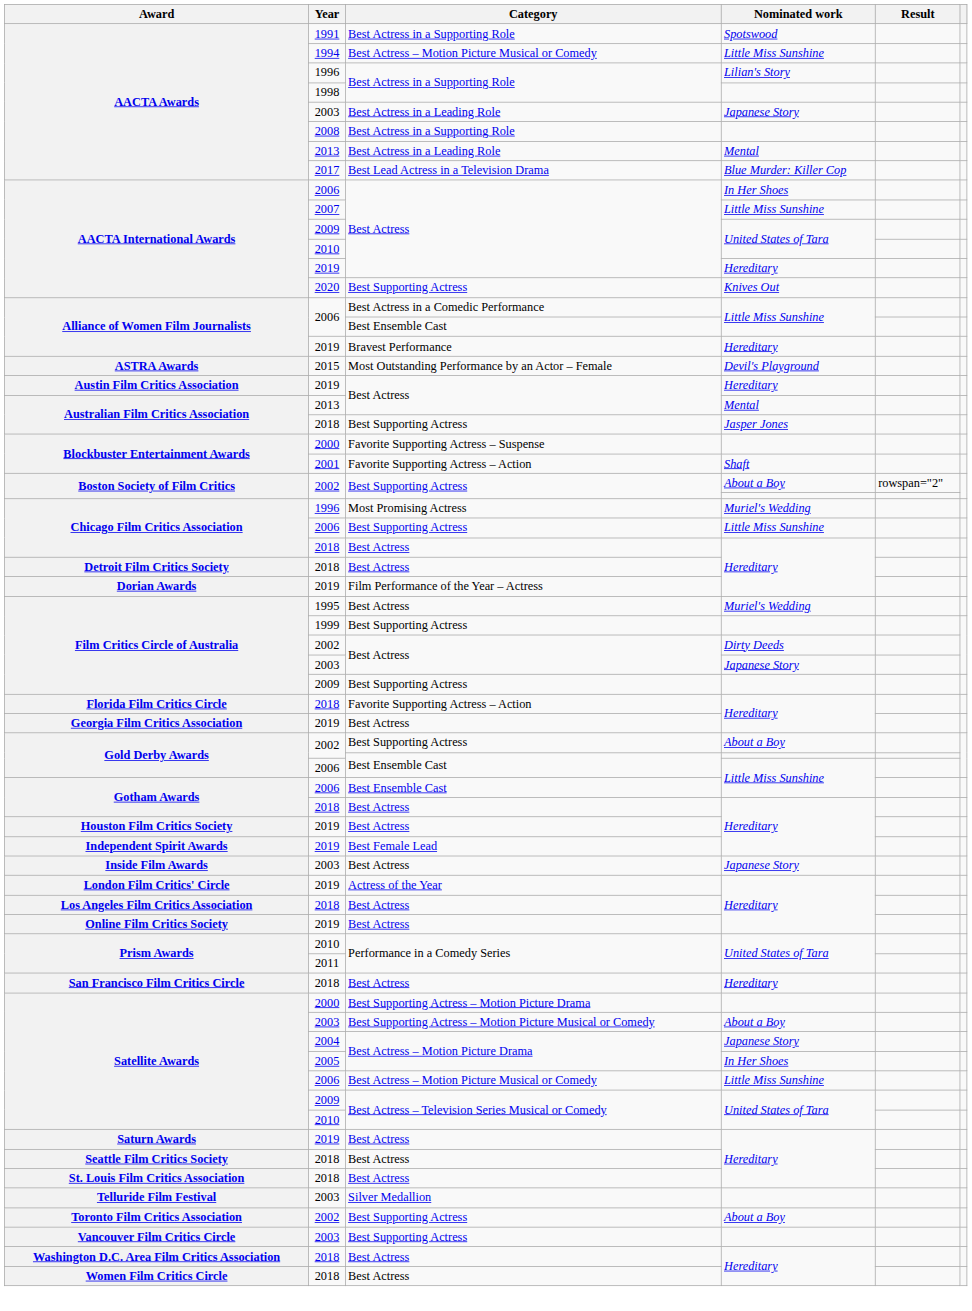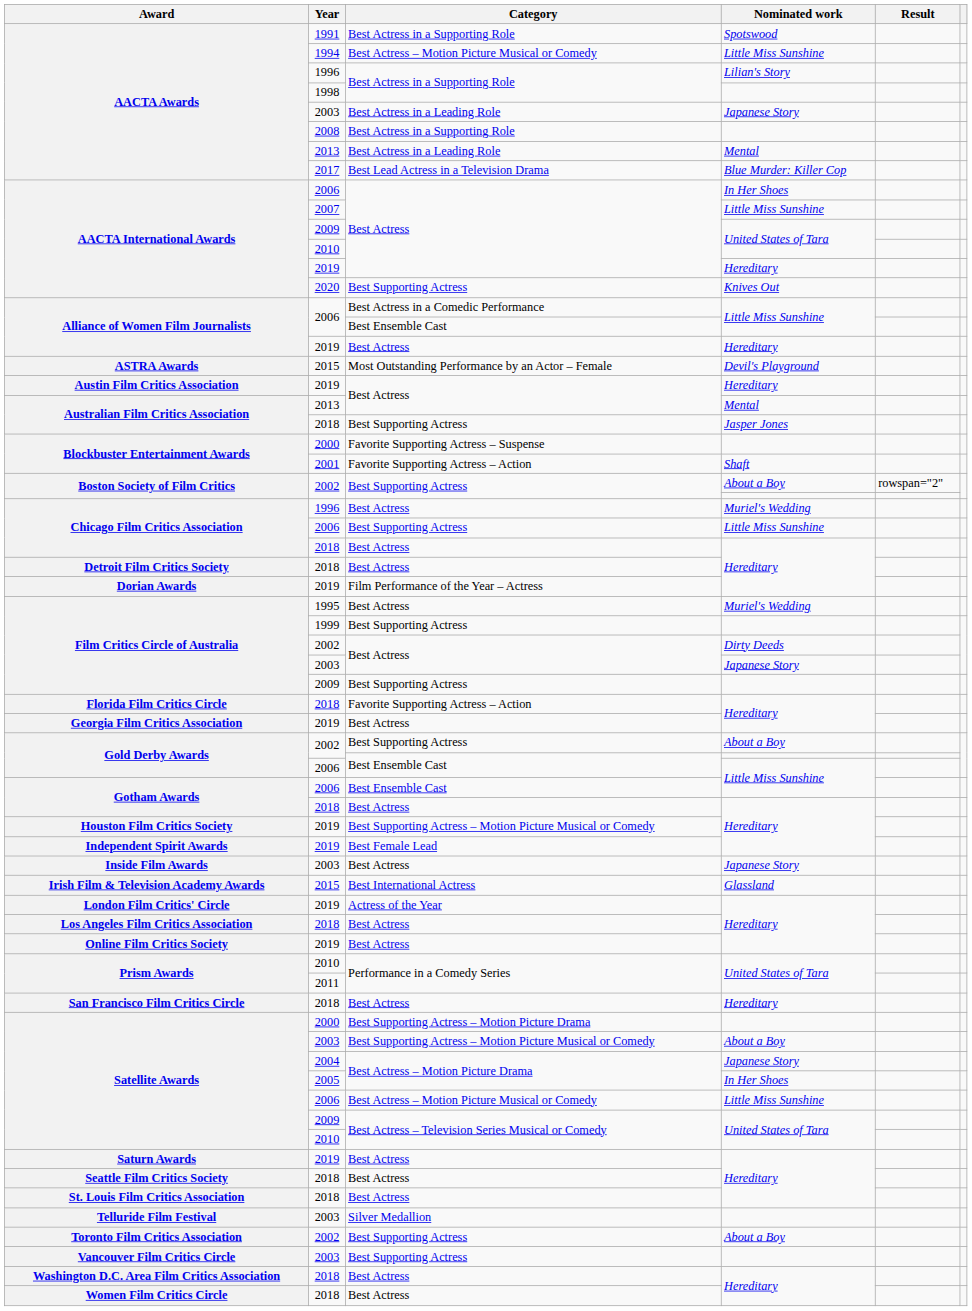(400, 346) Bravest Performance -> (379, 346) Best Actress
(407, 508) Most Promising Actress -> (379, 508) Best Actress
(379, 826) Best Actress -> (501, 826) Best Supporting Actress – Motion Picture Musical or Comedy
+ row: (157, 885)
